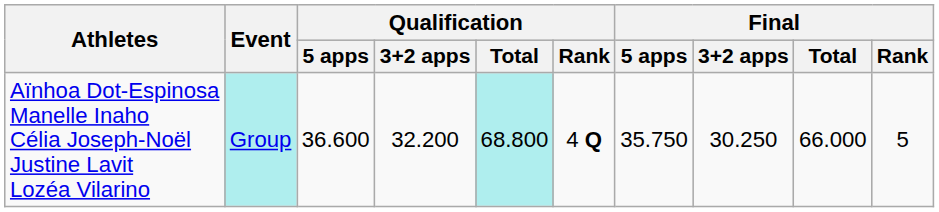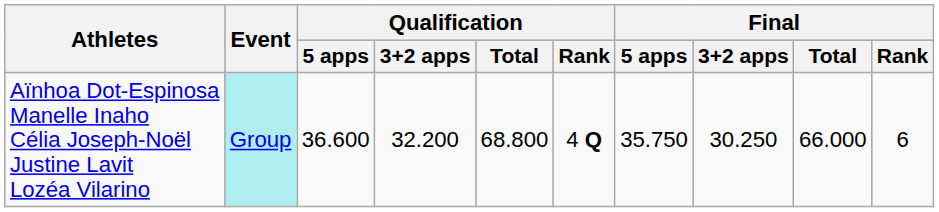(514, 140) paleturquoise background -> (514, 140) no background
(903, 140) 5 -> (903, 140) 6
